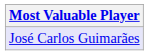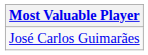(74, 38) lavender background -> (74, 38) no background
